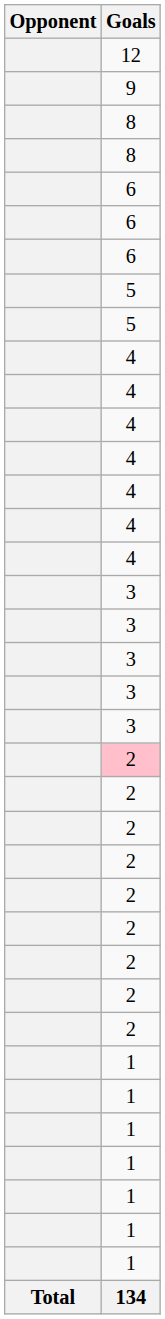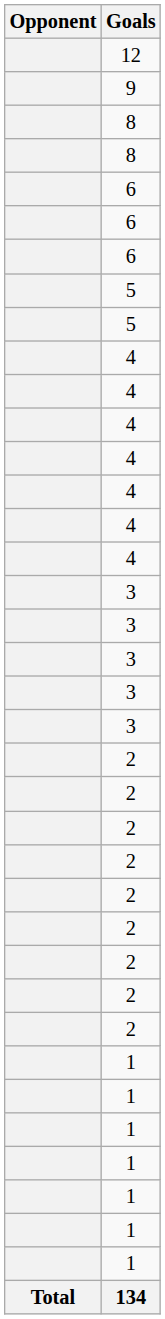(131, 760) pink background -> (131, 760) no background
